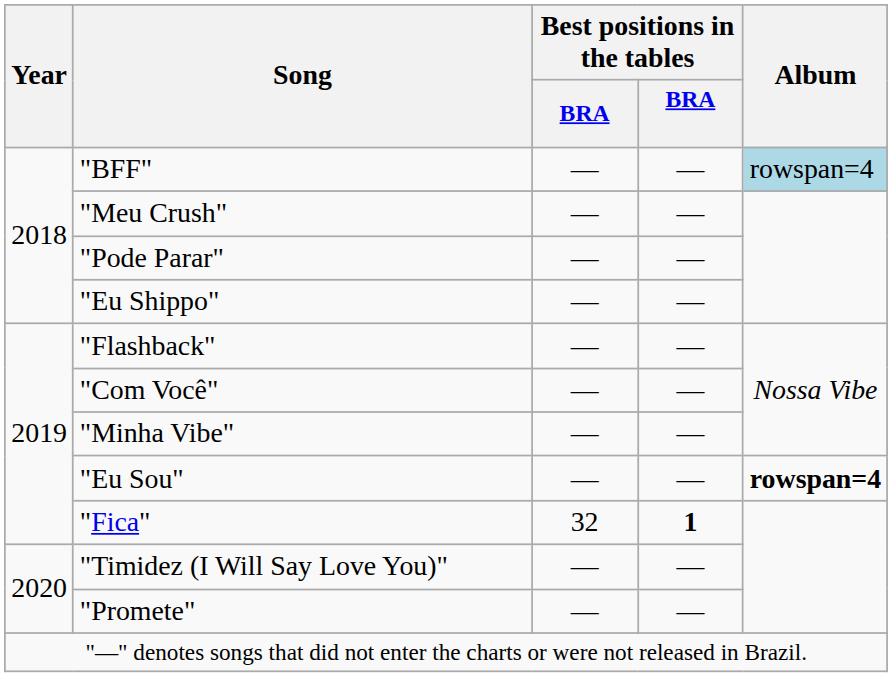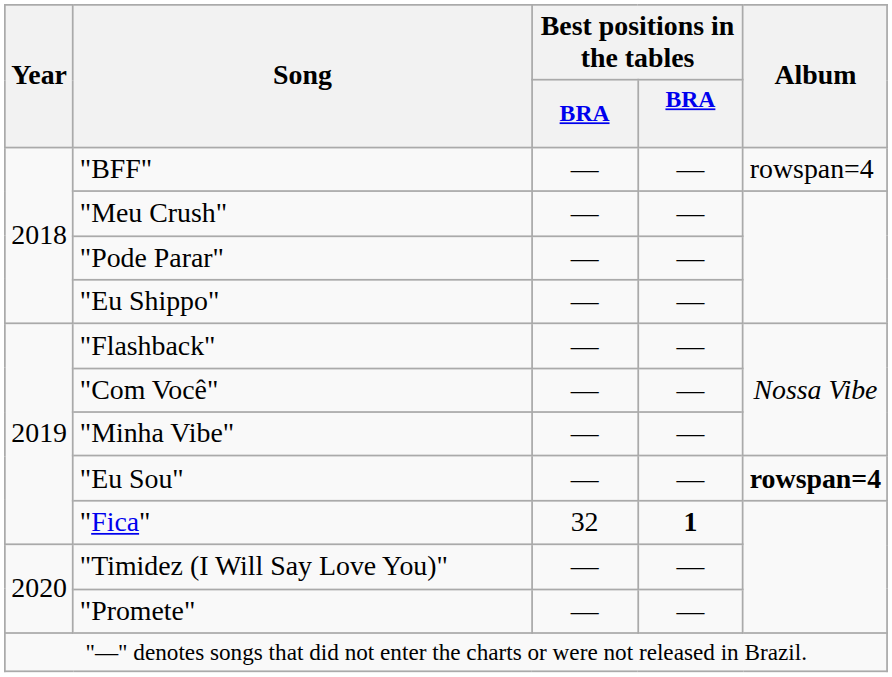(812, 168) lightblue background -> (812, 168) no background
